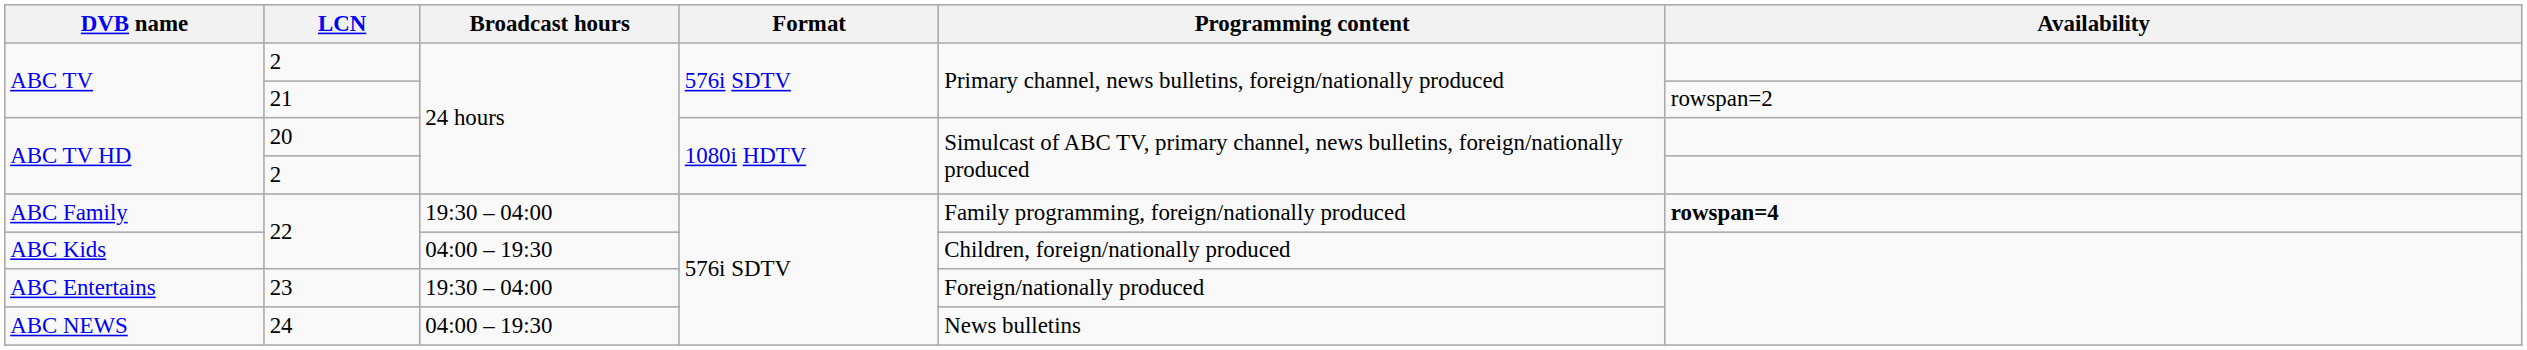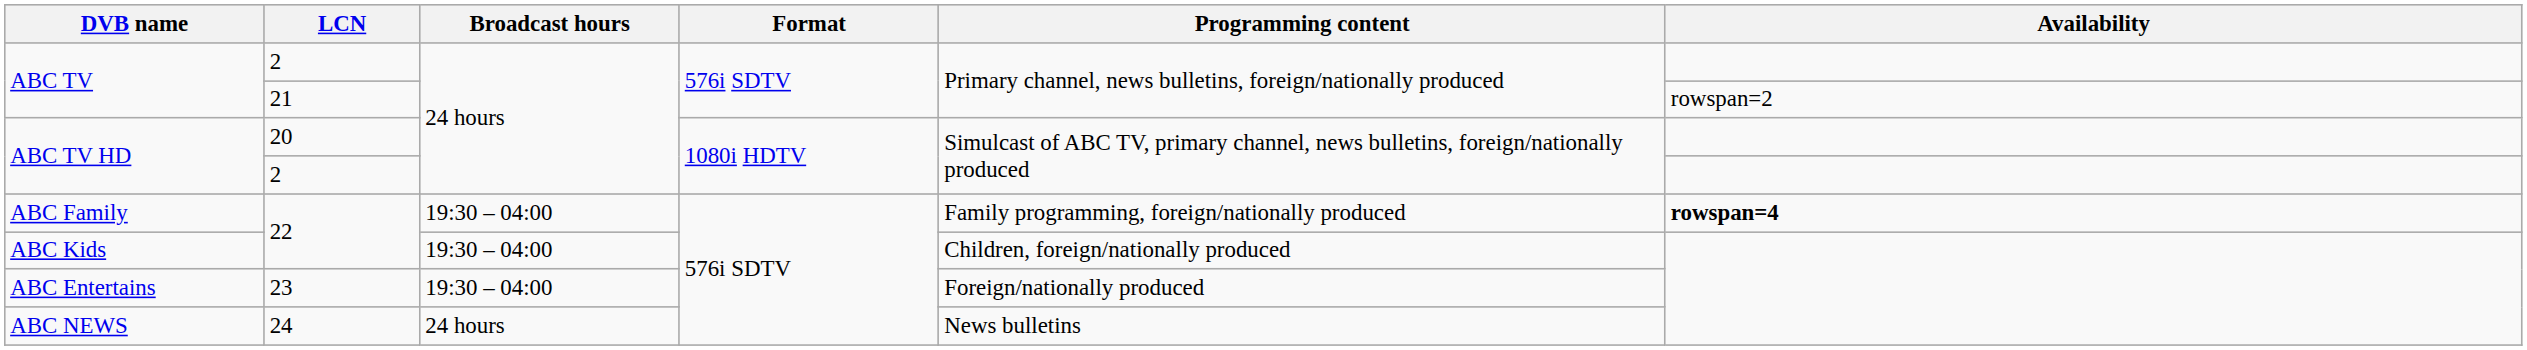(489, 250) 04:00 – 19:30 -> (489, 250) 19:30 – 04:00
(489, 325) 04:00 – 19:30 -> (465, 325) 24 hours
